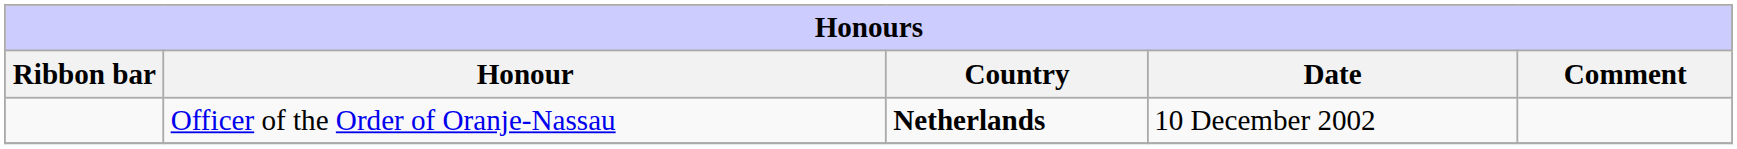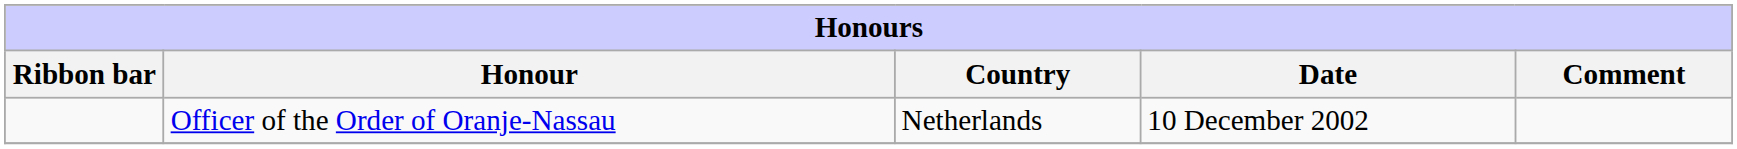(969, 119) bold -> (972, 119) normal
